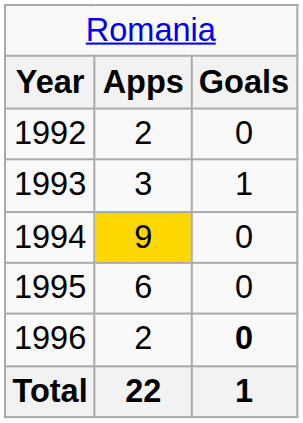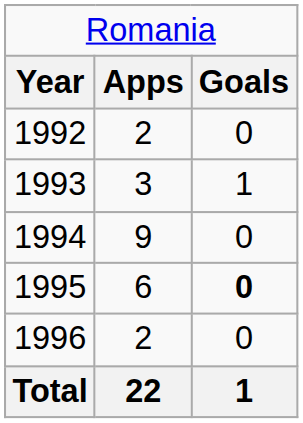(143, 236) gold background -> (143, 236) no background
(244, 287) normal -> (244, 287) bold
(244, 339) bold -> (244, 339) normal
